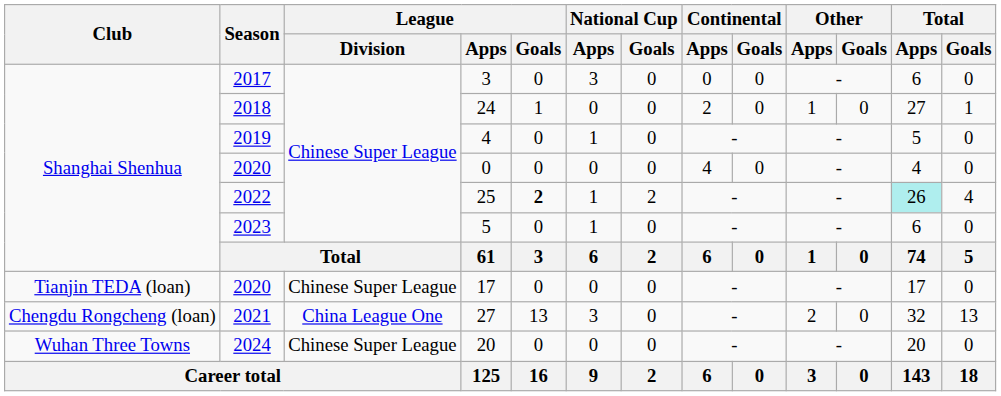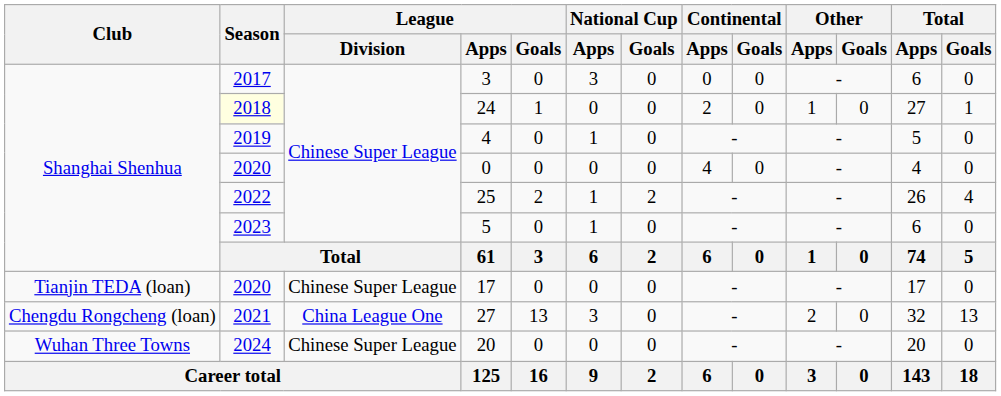(252, 108) no background -> (252, 108) lightyellow background
(538, 197) bold -> (538, 197) normal
(916, 197) paleturquoise background -> (916, 197) no background
